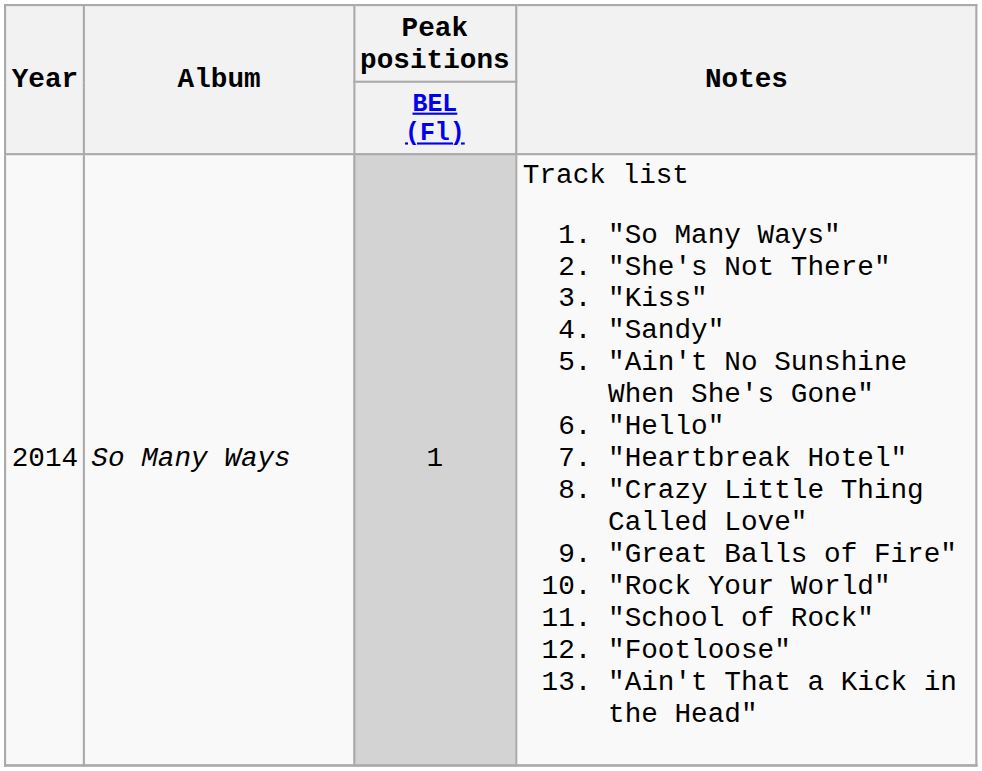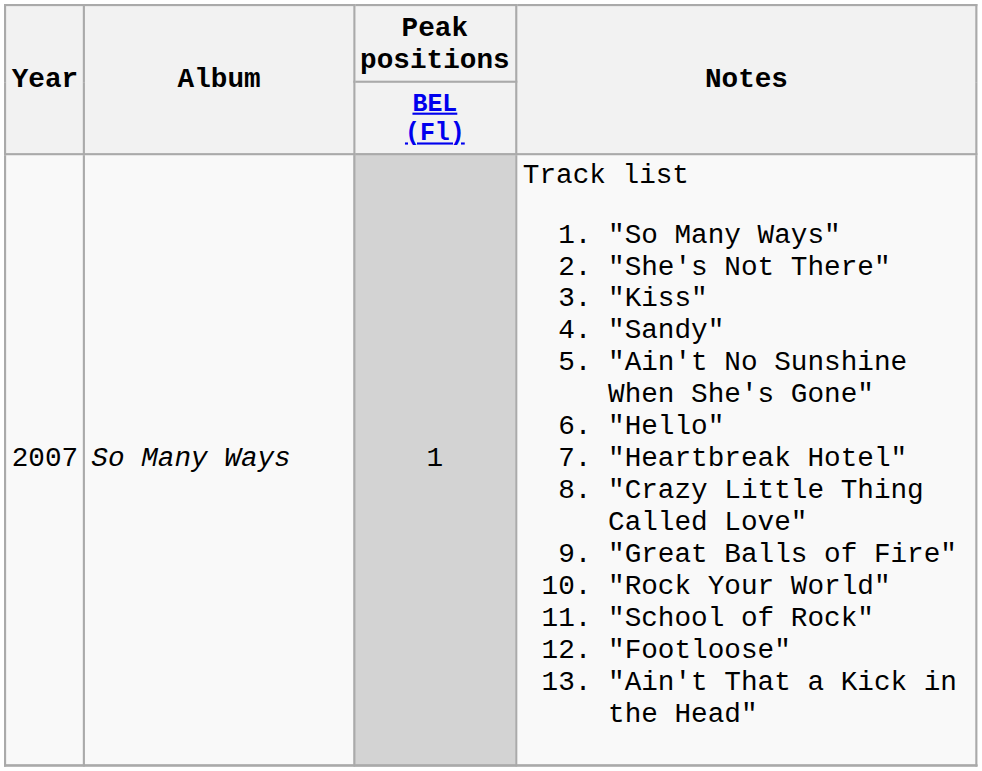(45, 460) 2014 -> (45, 460) 2007
